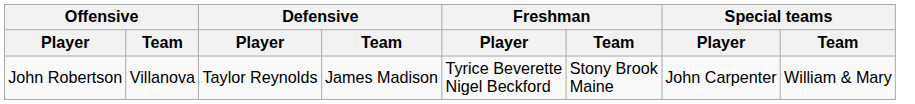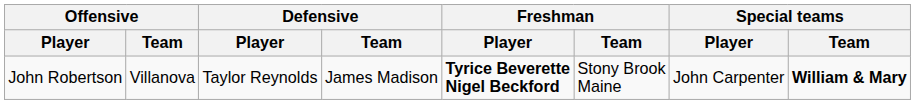(504, 77) normal -> (508, 77) bold
(838, 77) normal -> (849, 77) bold
